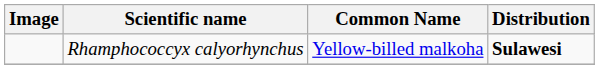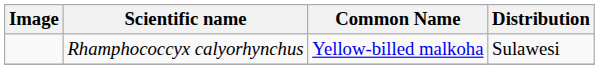(527, 49) bold -> (526, 49) normal
